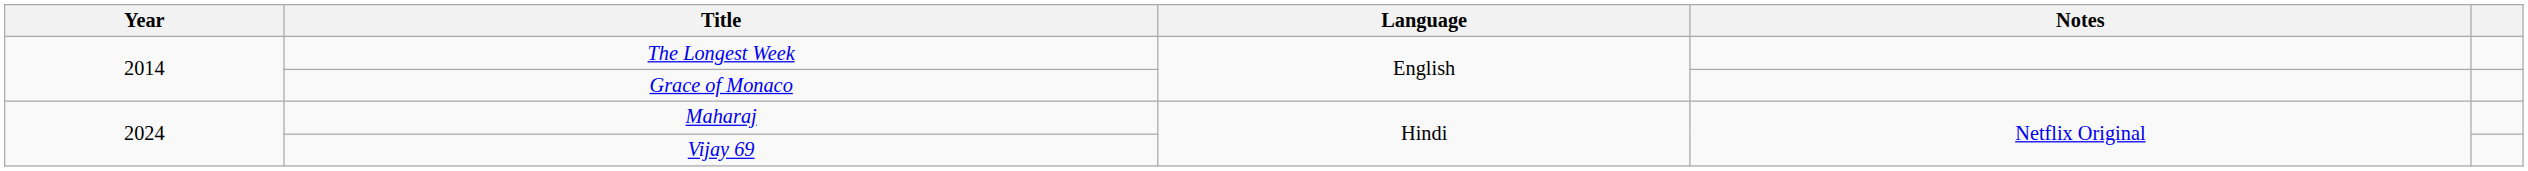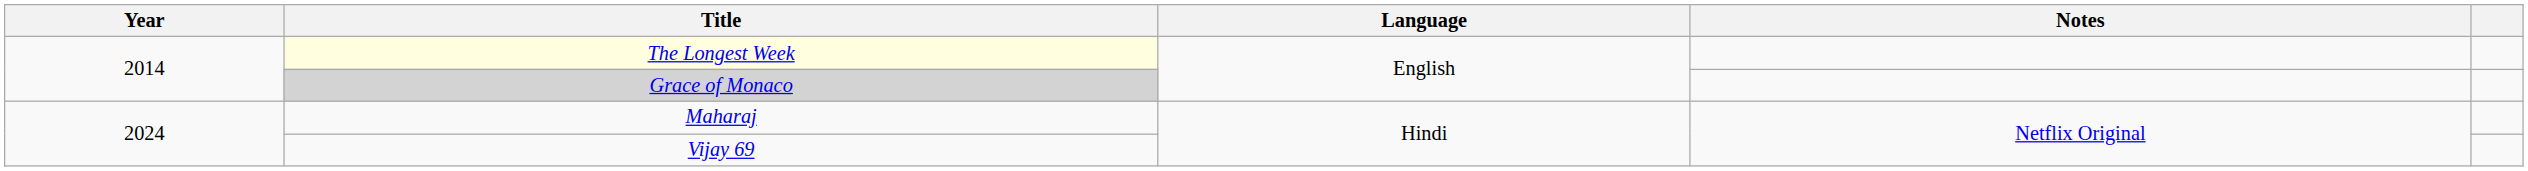(721, 52) no background -> (721, 52) lightyellow background
(721, 85) no background -> (721, 85) lightgrey background
